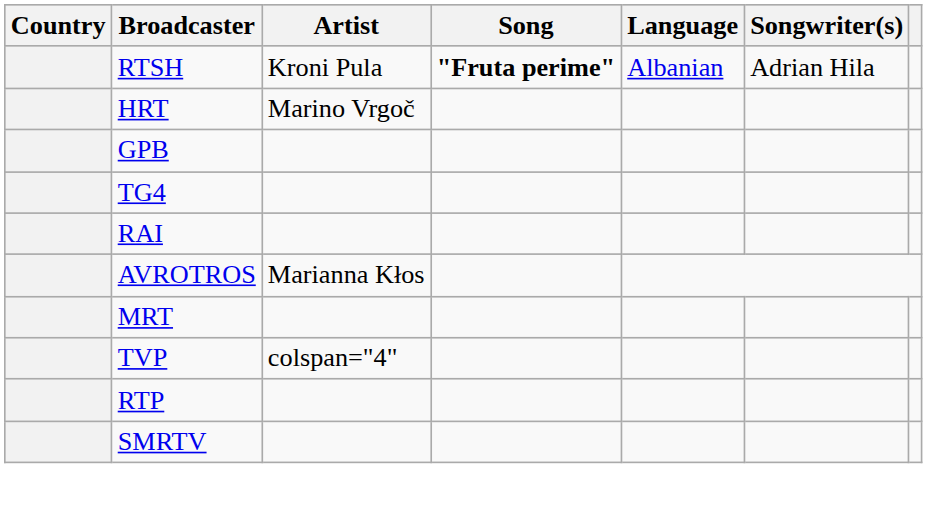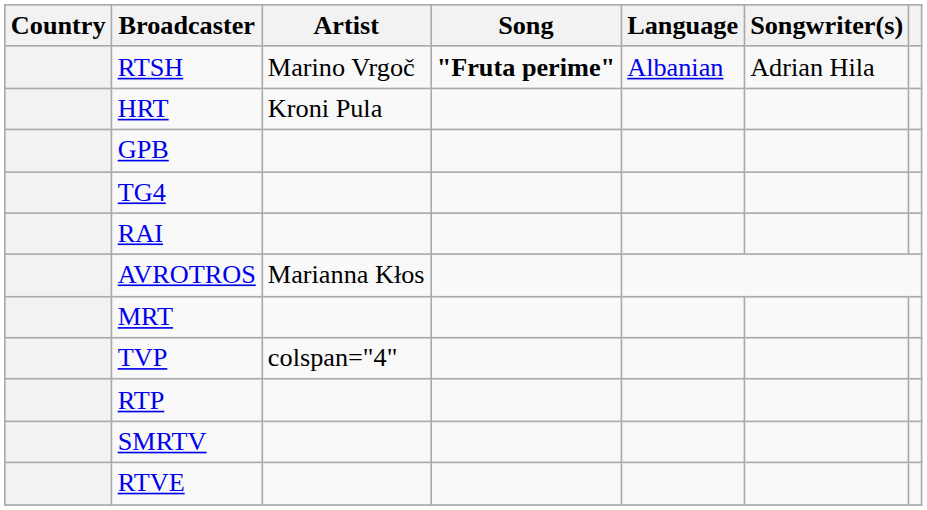(325, 66) Kroni Pula -> (341, 66) Marino Vrgoč
(341, 108) Marino Vrgoč -> (325, 108) Kroni Pula
+ row: (151, 483)
